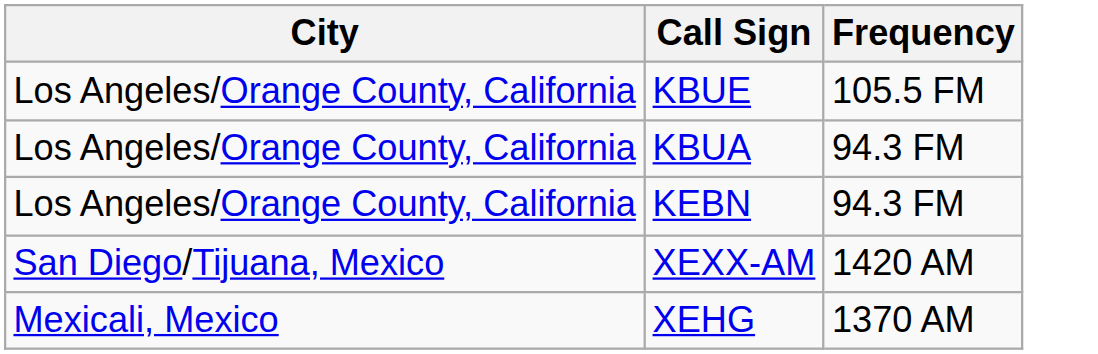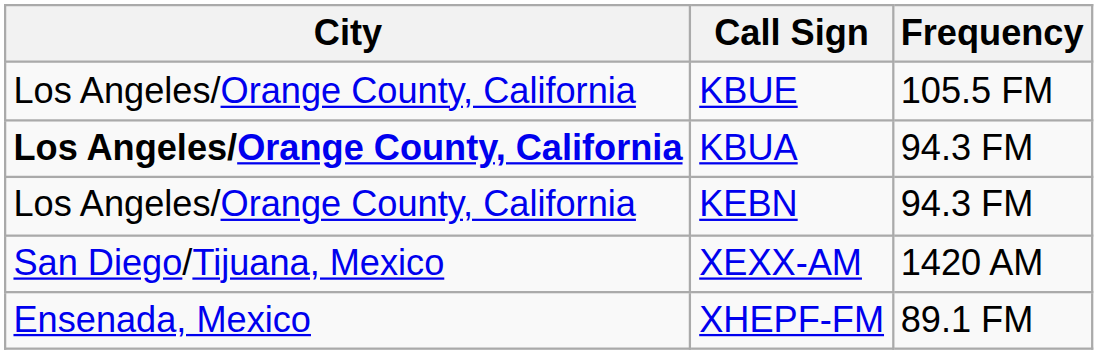(325, 147) normal -> (348, 147) bold
- row: (704, 319)
+ row: (792, 319)
